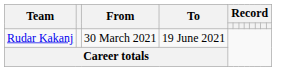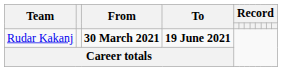(120, 38) normal -> (122, 38) bold
(193, 38) normal -> (198, 38) bold
